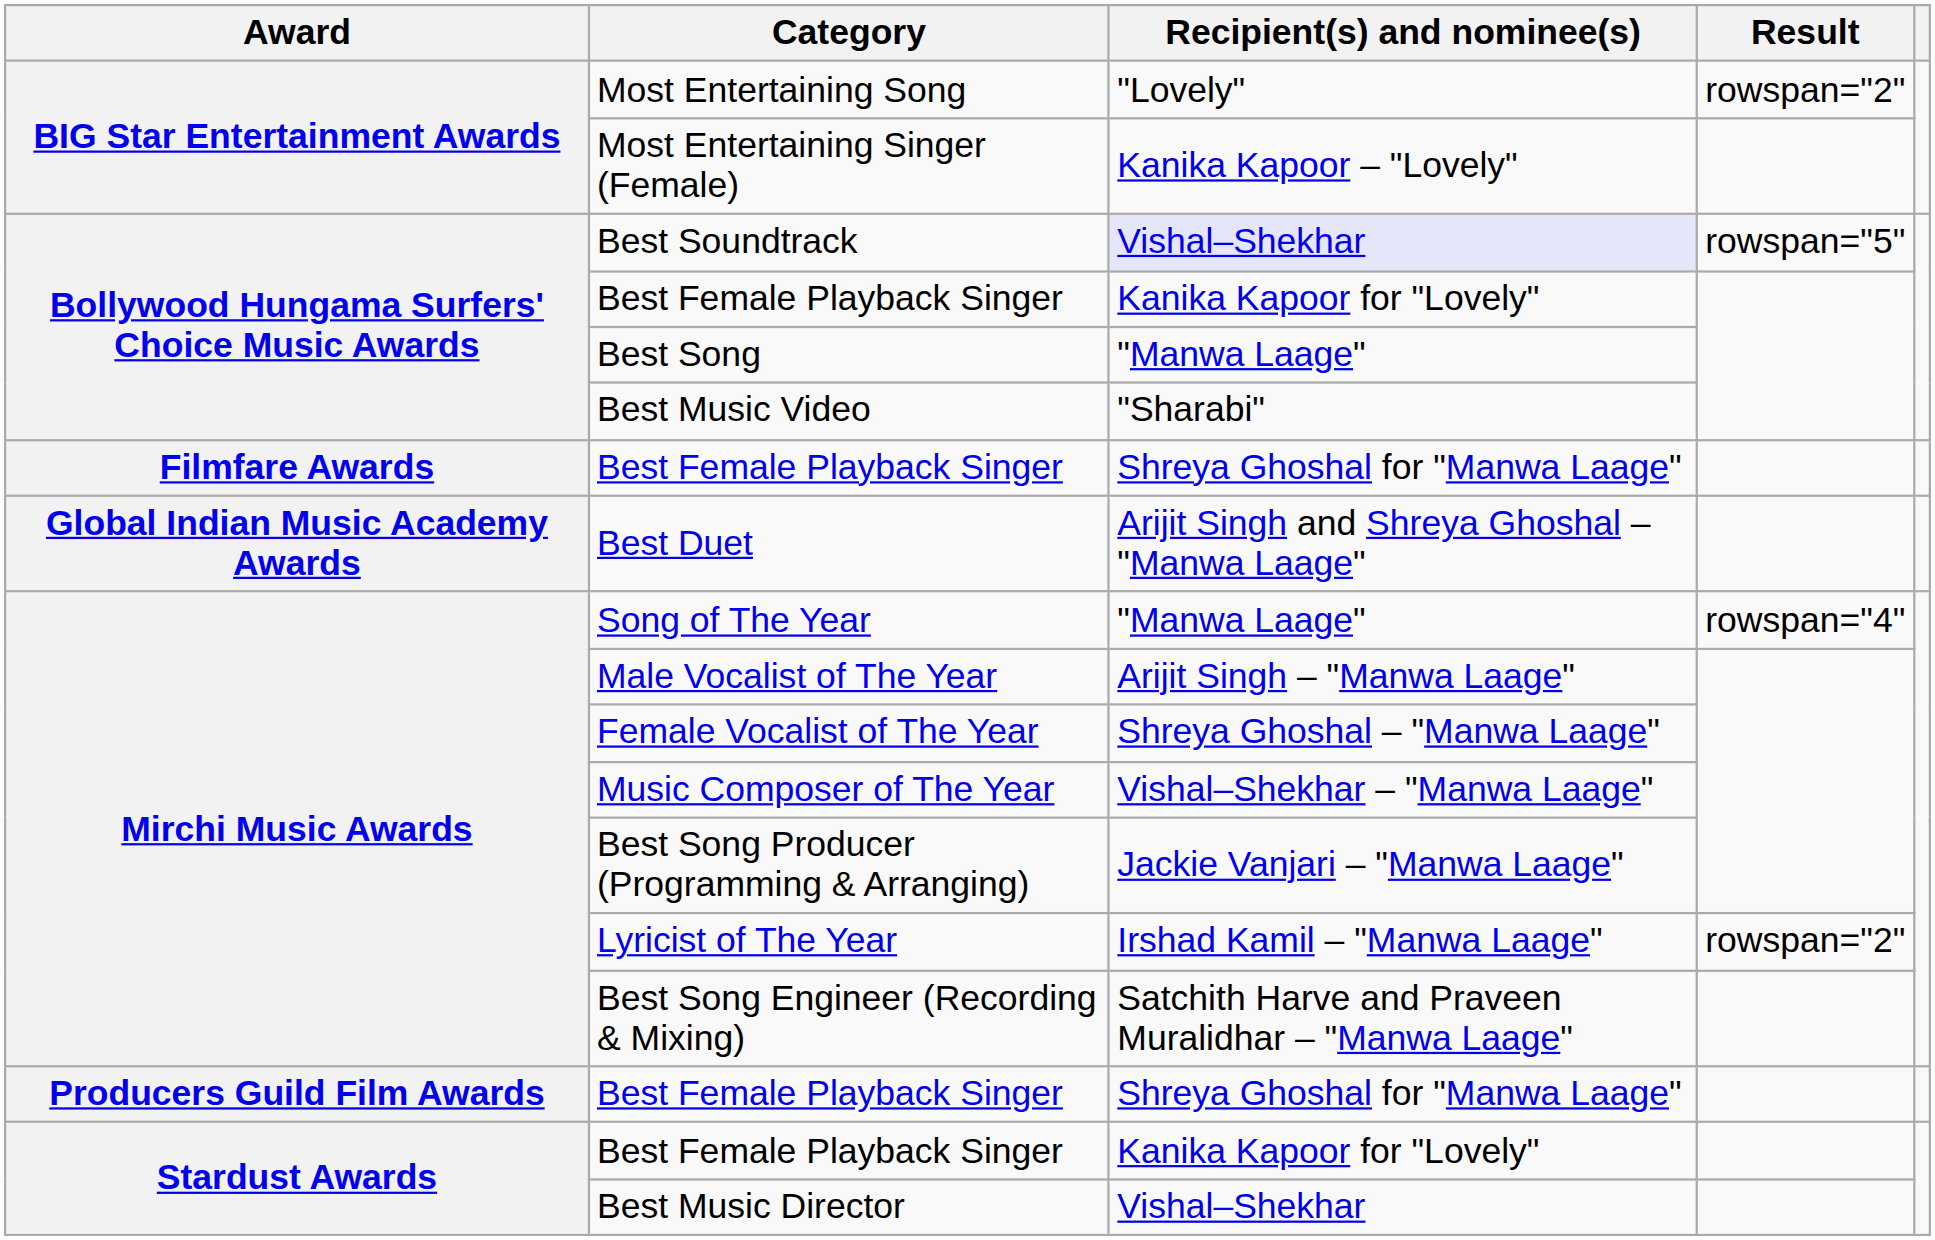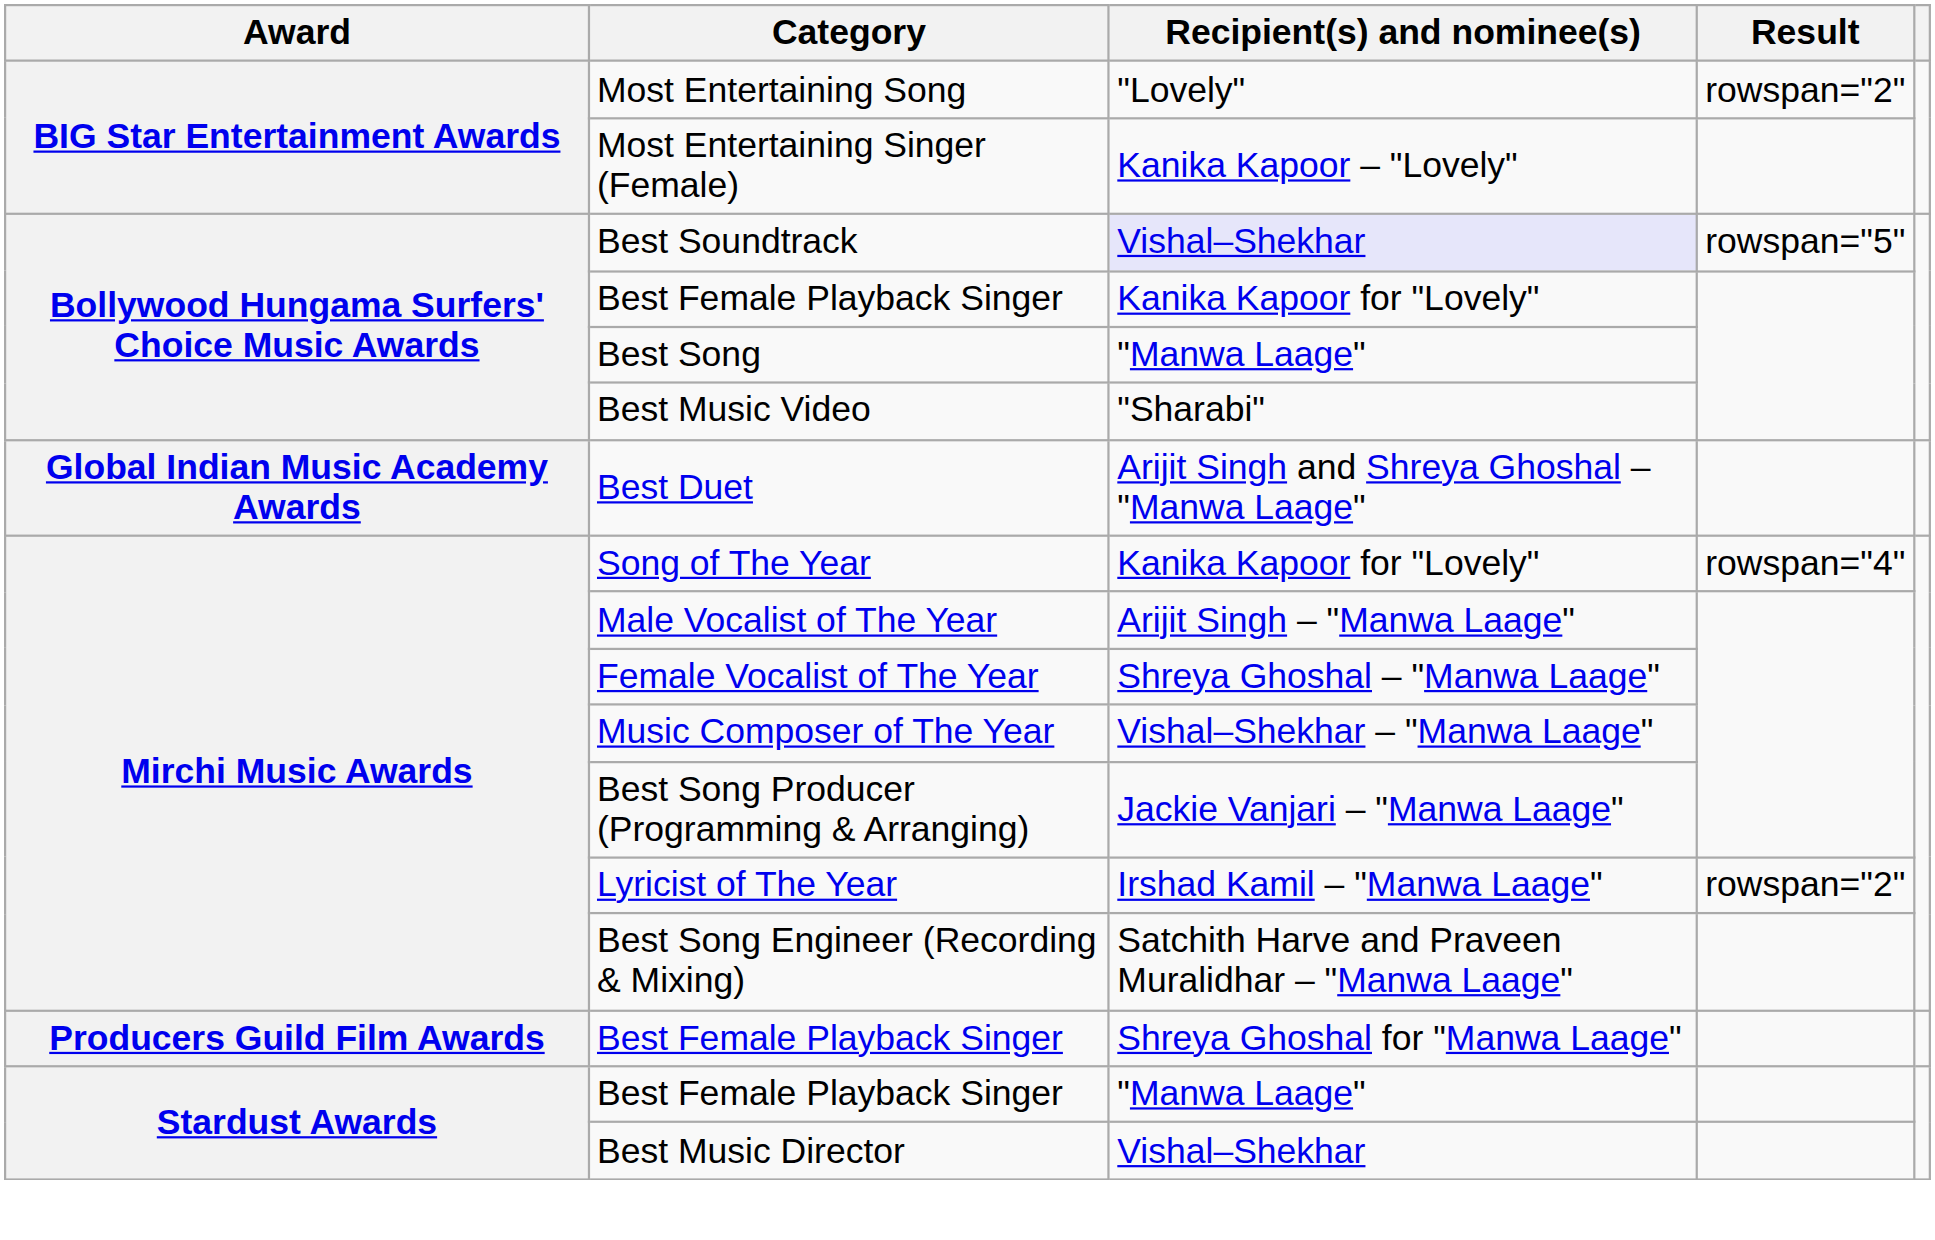- row: (297, 466)
(1241, 619) "Manwa Laage" -> (1328, 563) Kanika Kapoor for "Lovely"
(1328, 1150) Kanika Kapoor for "Lovely" -> (1241, 1093) "Manwa Laage"
